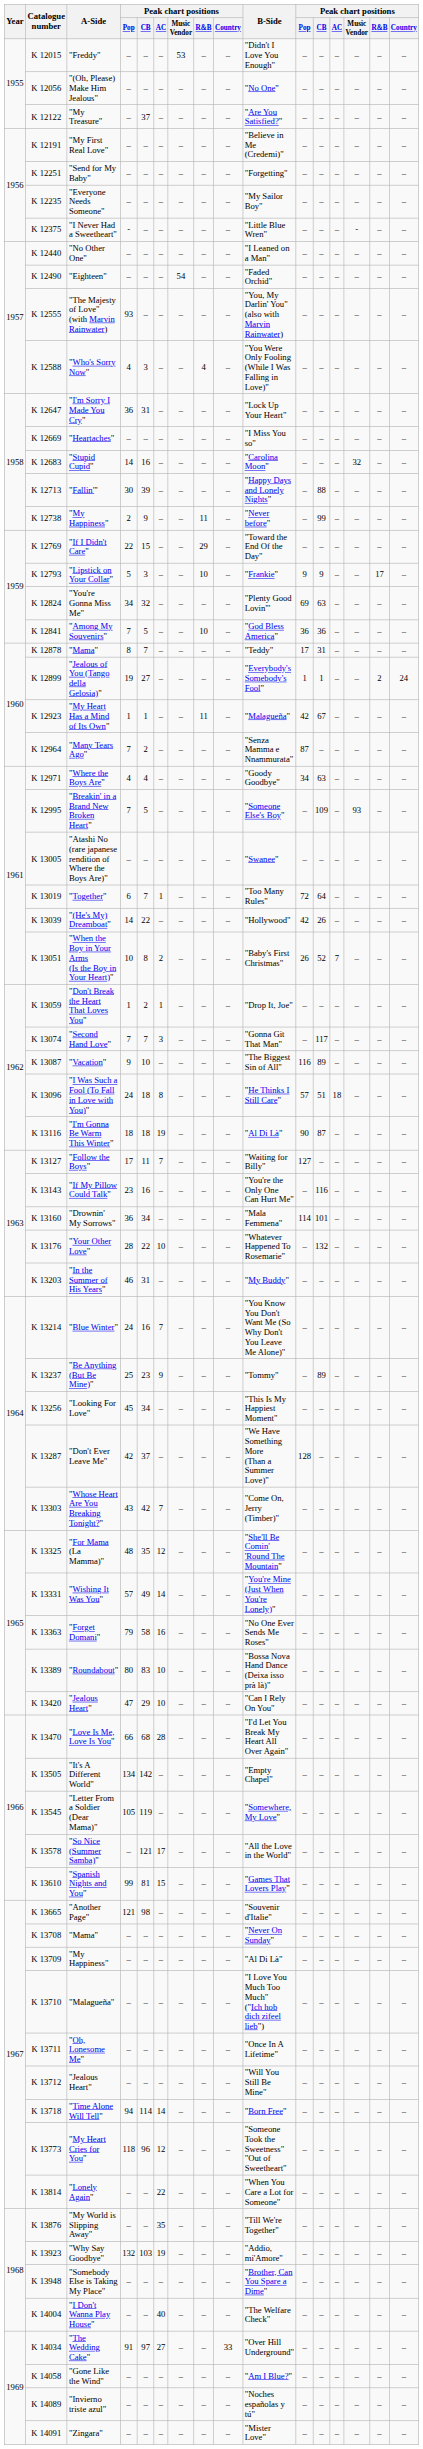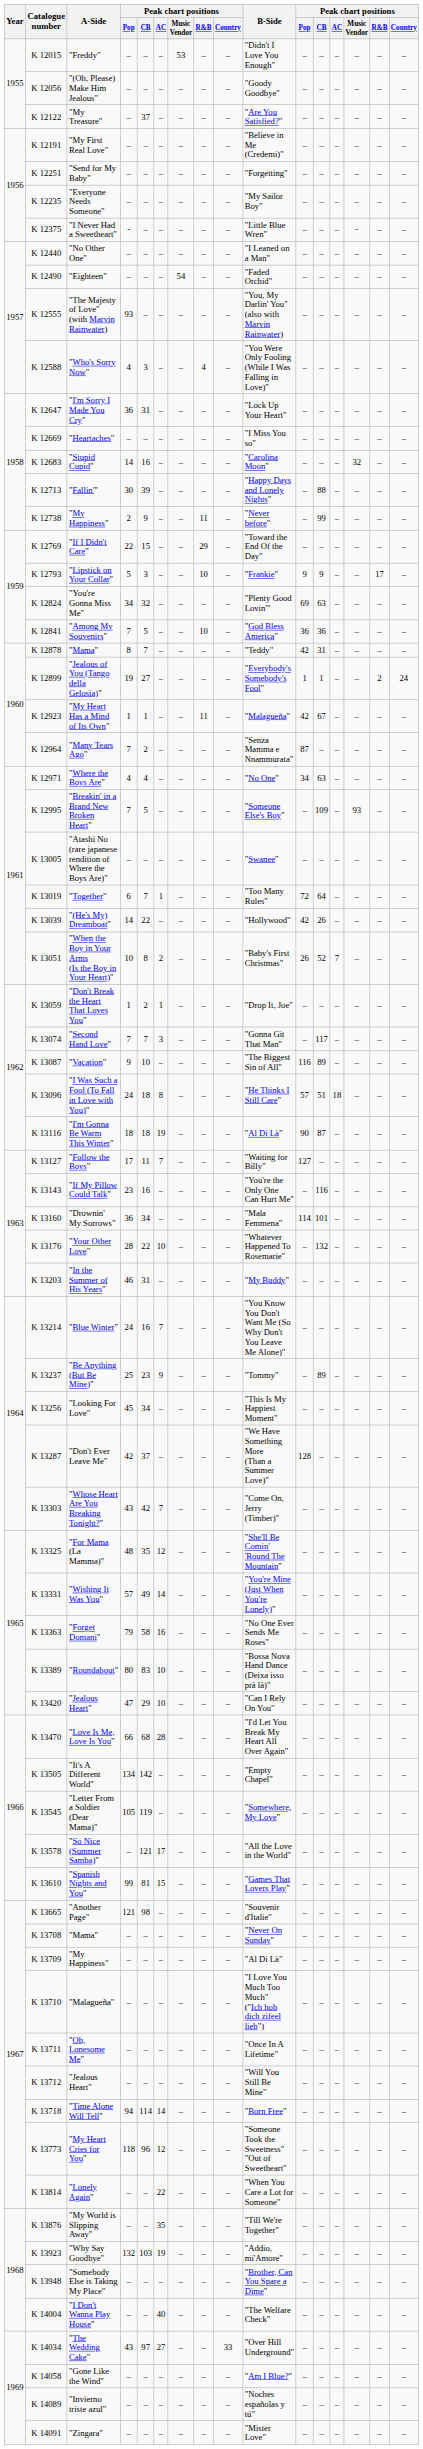(262, 88) "No One" -> (262, 88) "Goody Goodbye"
(305, 650) 17 -> (305, 650) 42
(262, 777) "Goody Goodbye" -> (262, 777) "No One"
(129, 2348) 91 -> (129, 2348) 43
